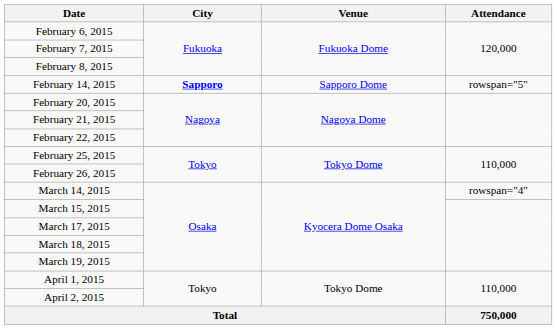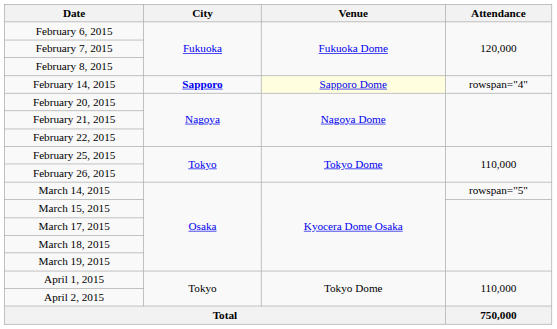(353, 84) no background -> (353, 84) lightyellow background
(498, 84) rowspan="5" -> (498, 84) rowspan="4"
(498, 191) rowspan="4" -> (498, 191) rowspan="5"
